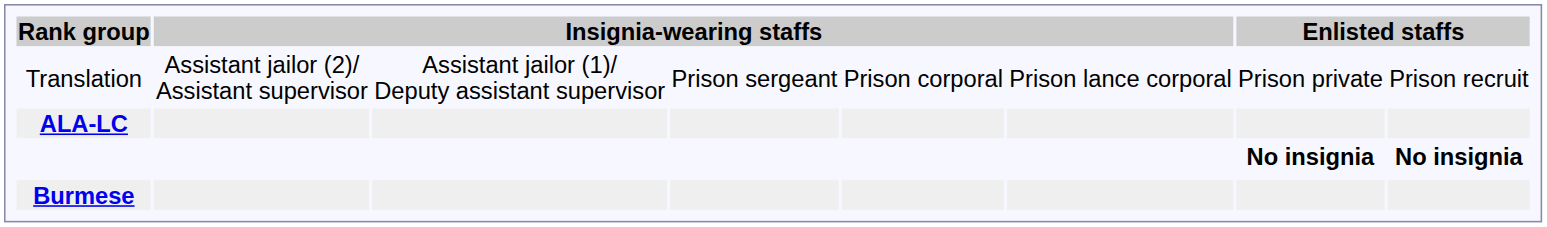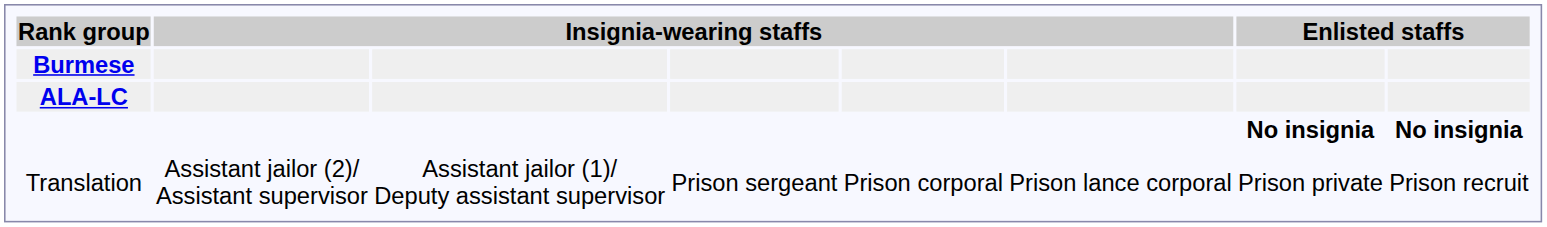rows swapped: (84, 195) <-> (84, 77)
